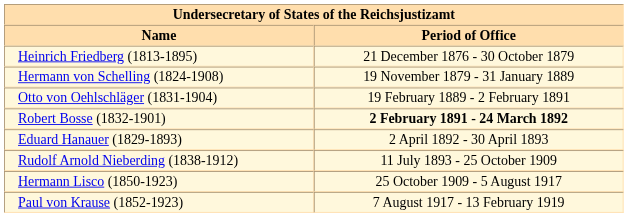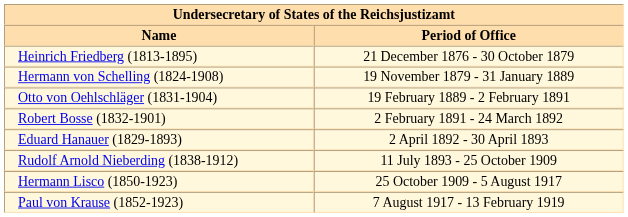(469, 118) bold -> (469, 118) normal
